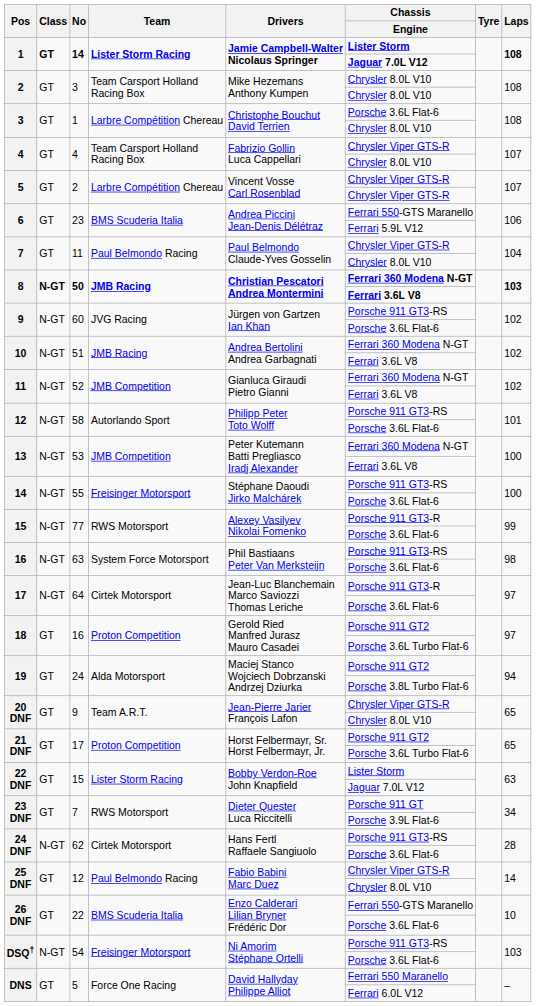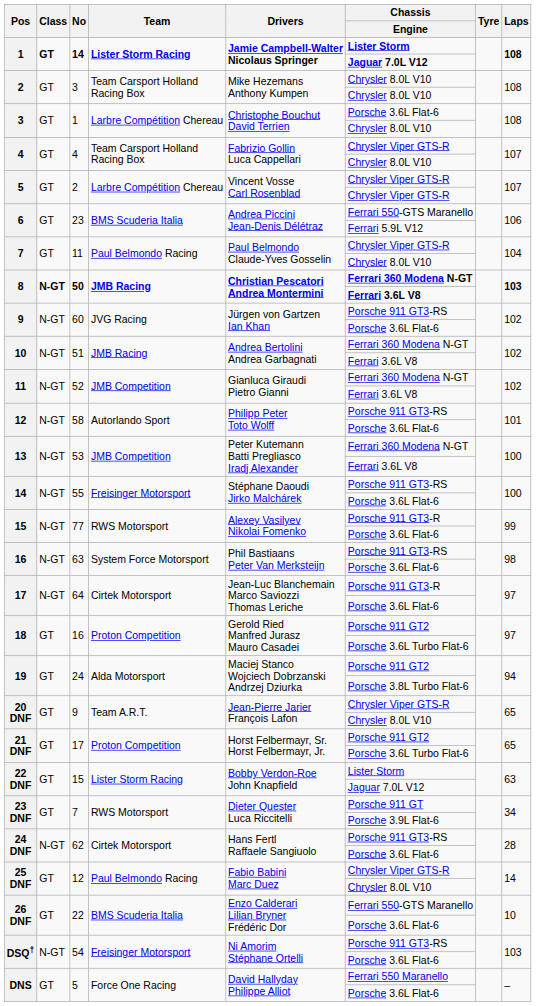(386, 993) Ferrari 6.0L V12 -> (393, 993) Porsche 3.6L Flat-6
